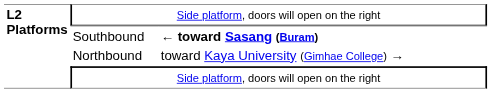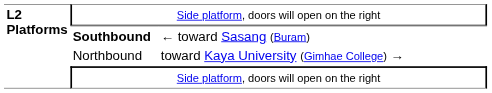(109, 36) normal -> (112, 36) bold
(239, 36) bold -> (235, 36) normal
